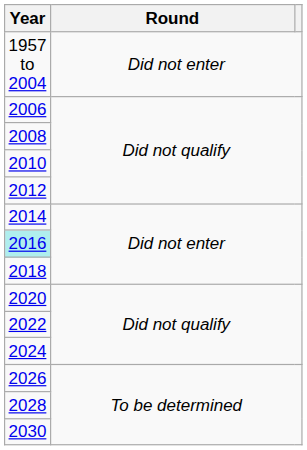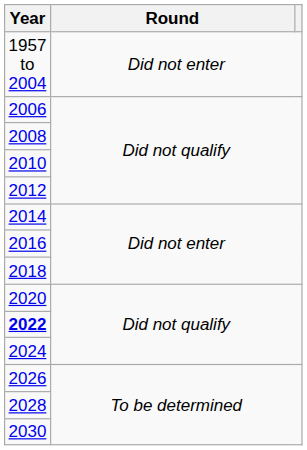(27, 244) paleturquoise background -> (27, 244) no background
(27, 325) normal -> (27, 325) bold
